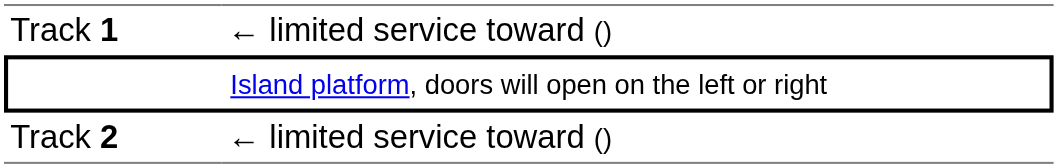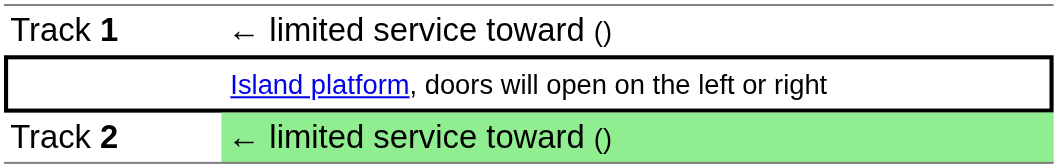(420, 136) no background -> (420, 136) lightgreen background
